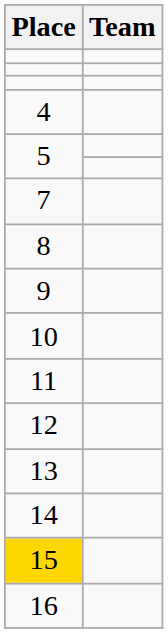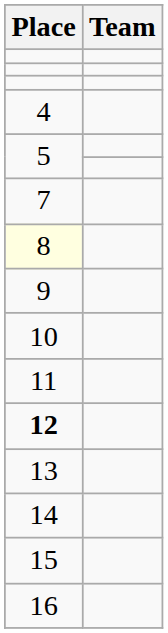(44, 245) no background -> (44, 245) lightyellow background
(44, 425) normal -> (44, 425) bold
(44, 560) gold background -> (44, 560) no background
